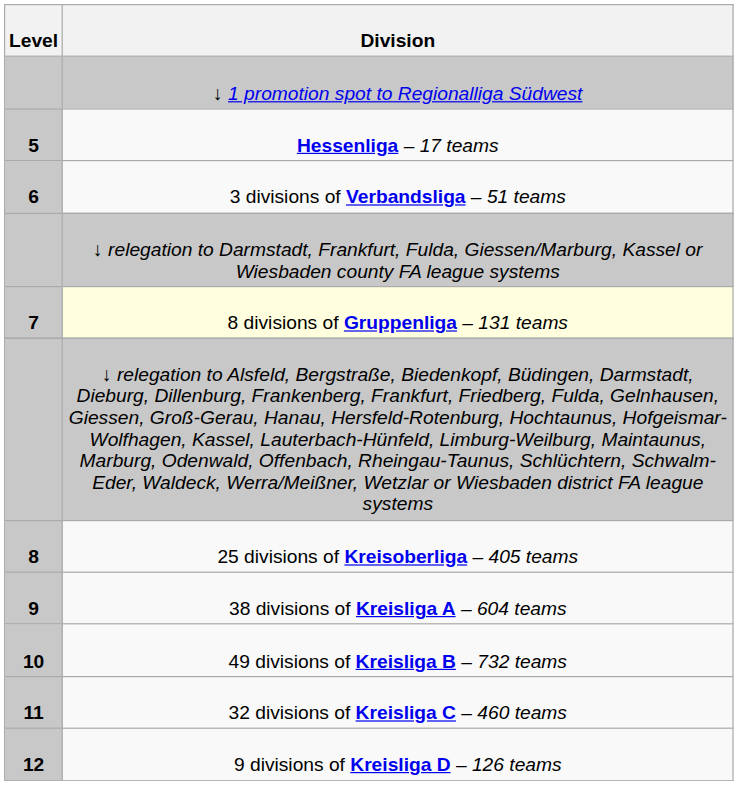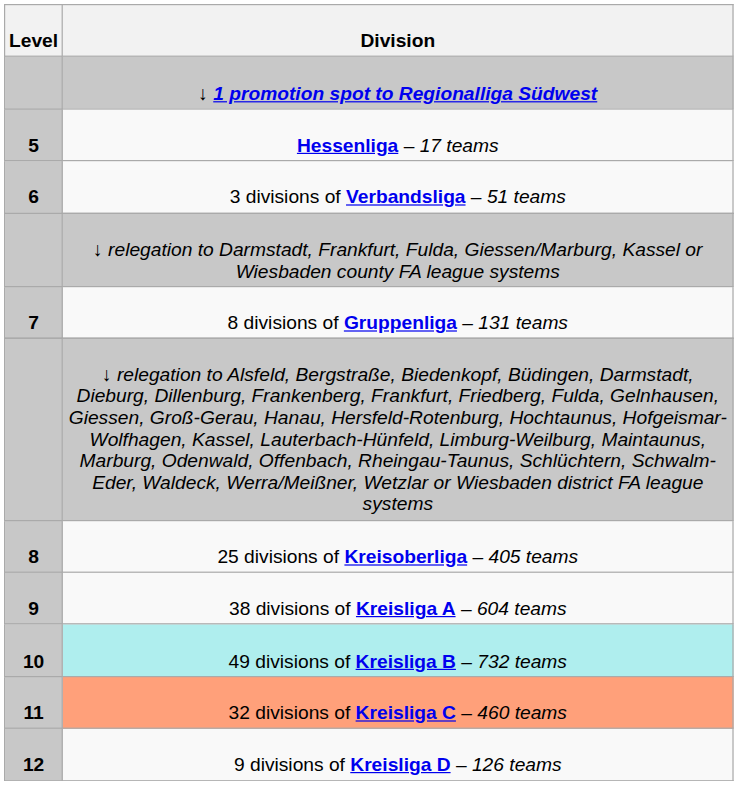(398, 93) normal -> (398, 93) bold
(398, 323) lightyellow background -> (398, 323) no background
(398, 660) no background -> (398, 660) paleturquoise background
(398, 713) no background -> (398, 713) lightsalmon background
